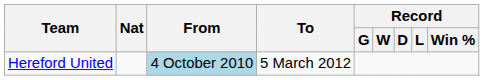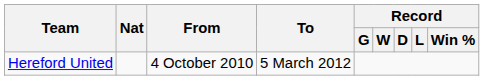(202, 63) lightblue background -> (202, 63) no background
